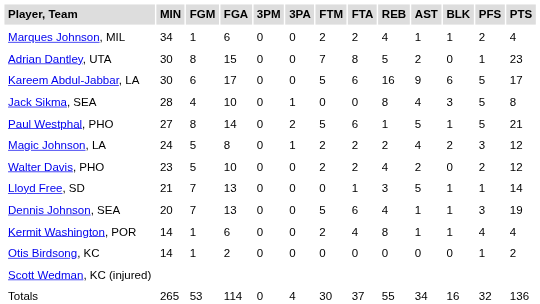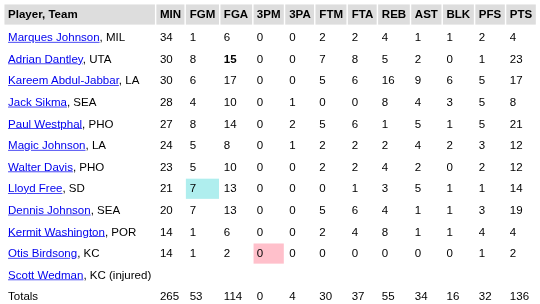(230, 59) normal -> (230, 59) bold
(193, 188) no background -> (193, 188) paleturquoise background
(260, 253) no background -> (260, 253) pink background
